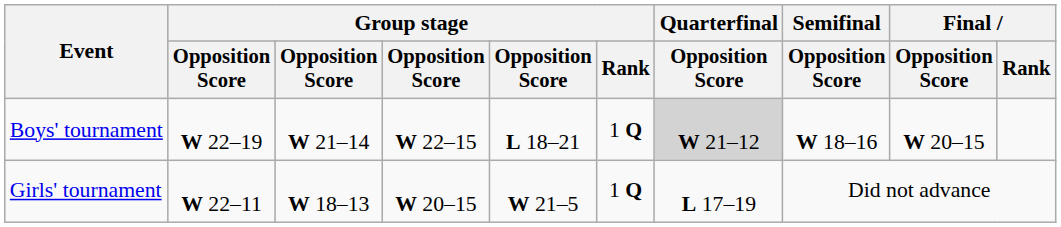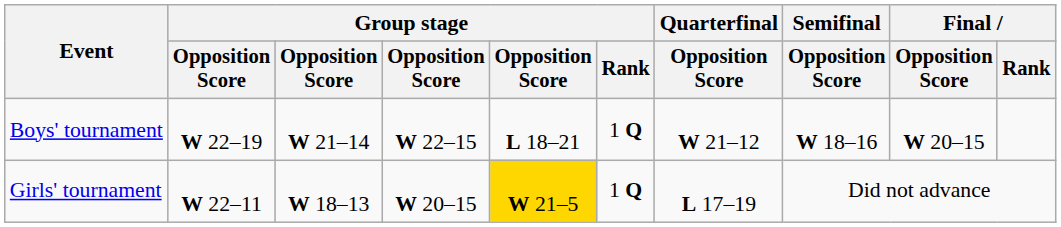(719, 142) lightgrey background -> (719, 142) no background
(543, 203) no background -> (543, 203) gold background
